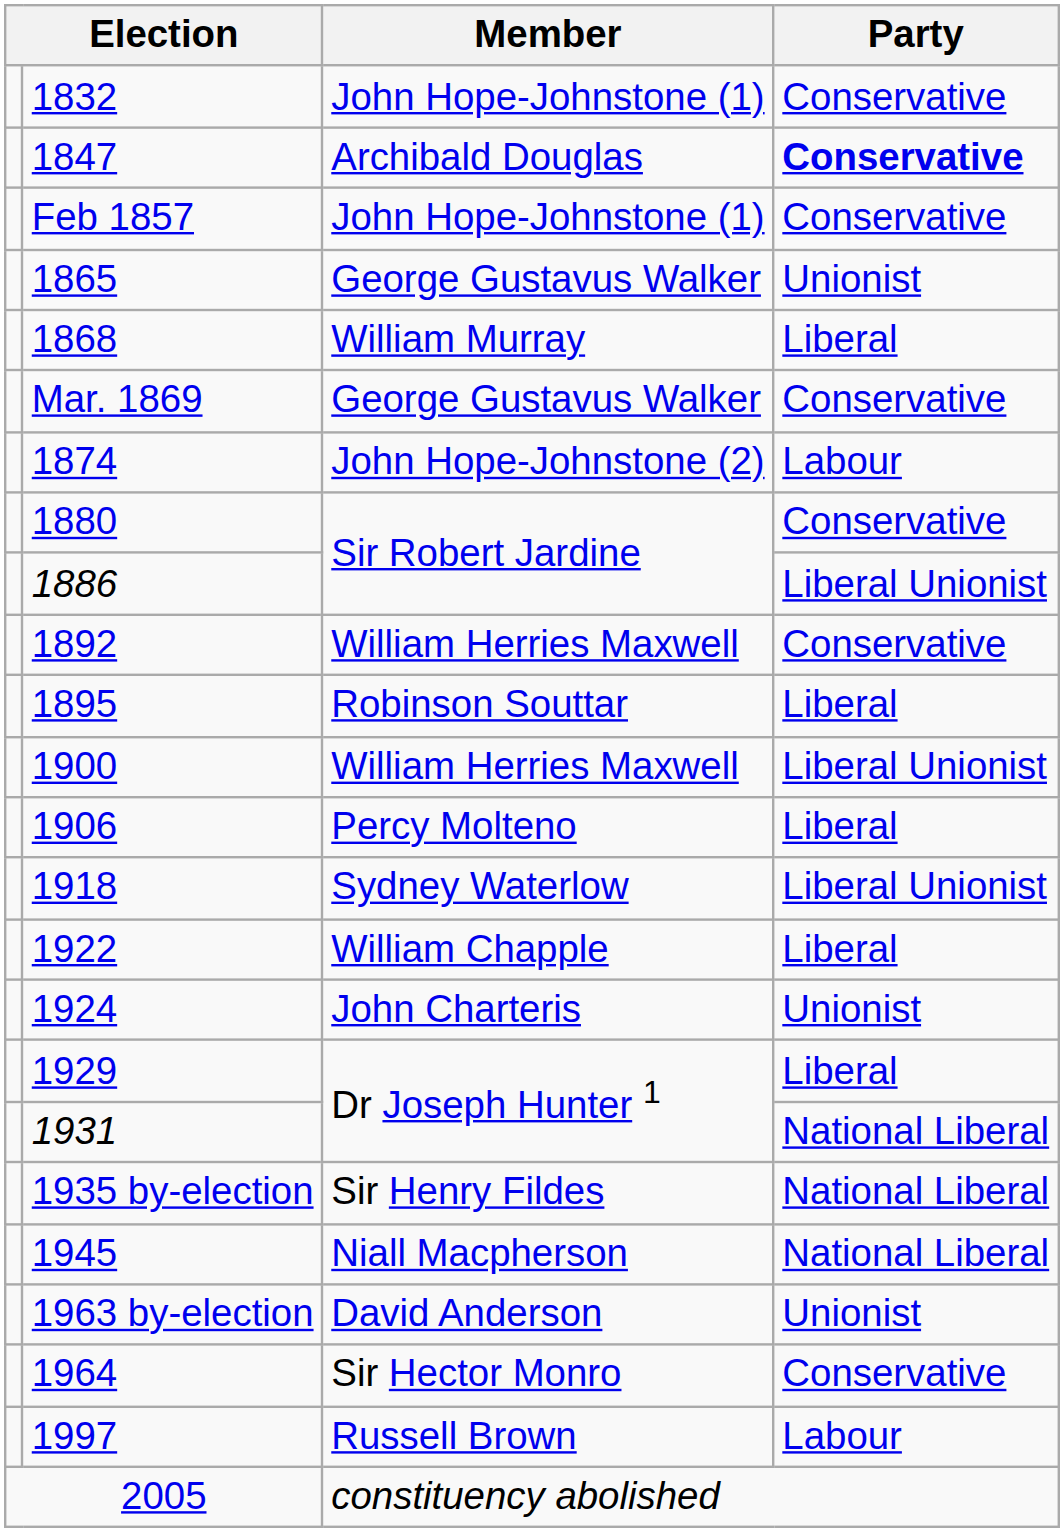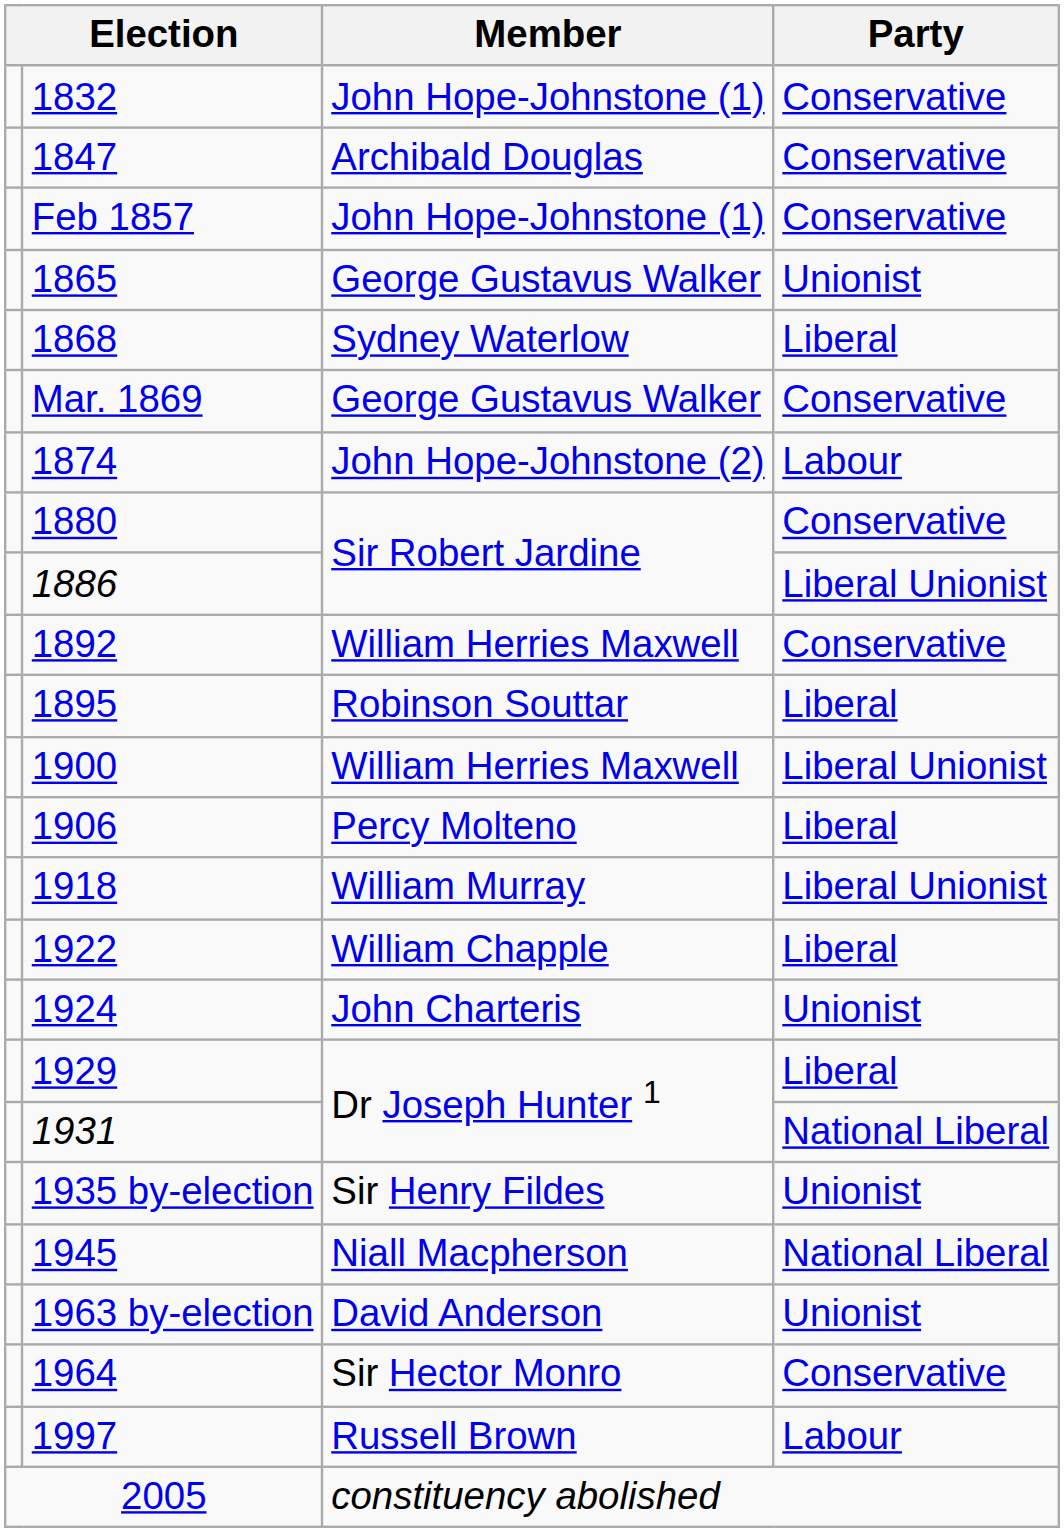(903, 156) bold -> (894, 156) normal
(458, 339) William Murray -> (480, 339) Sydney Waterlow
(480, 887) Sydney Waterlow -> (458, 887) William Murray
(916, 1192) National Liberal -> (852, 1192) Unionist
